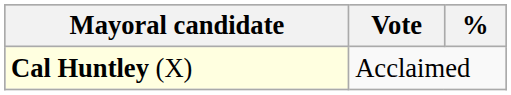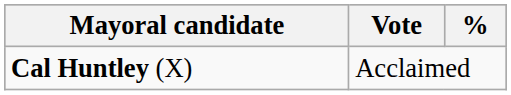(102, 67) lightyellow background -> (102, 67) no background
